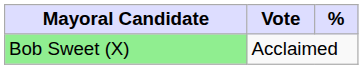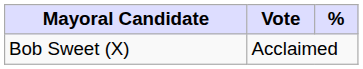(69, 49) lightgreen background -> (69, 49) no background
